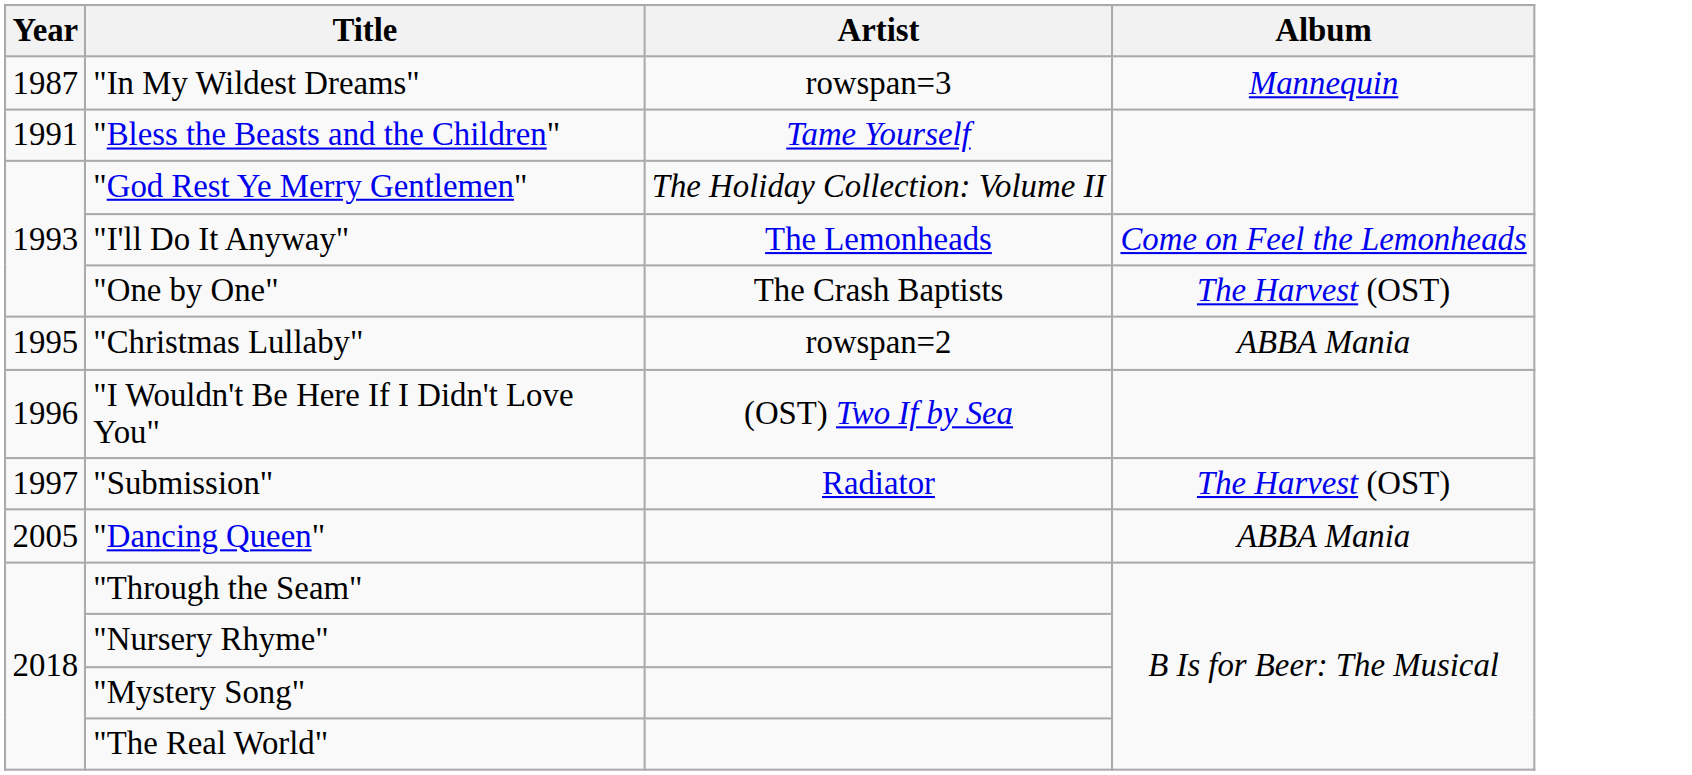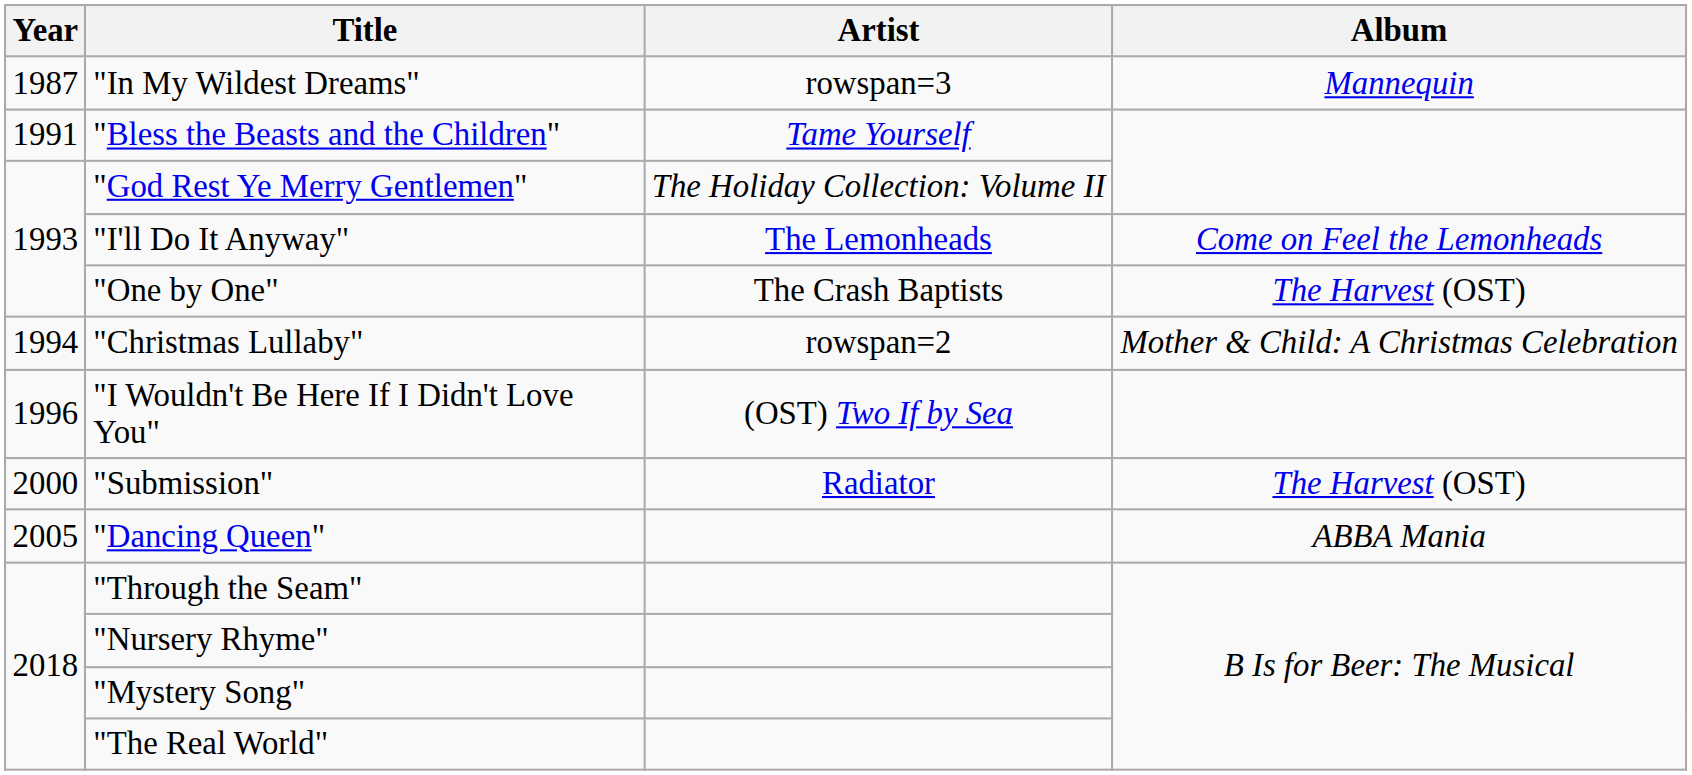(45, 342) 1995 -> (45, 342) 1994
(1324, 342) ABBA Mania -> (1399, 342) Mother & Child: A Christmas Celebration
(45, 483) 1997 -> (45, 483) 2000
